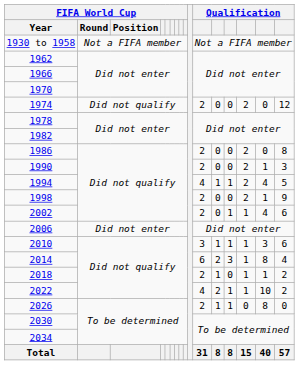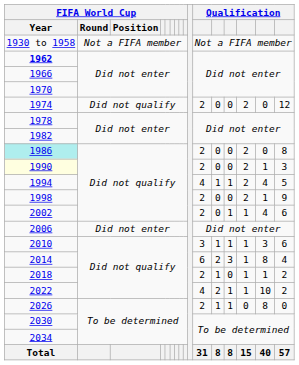(41, 58) normal -> (41, 58) bold
(41, 151) no background -> (41, 151) paleturquoise background
(41, 167) no background -> (41, 167) lightyellow background
